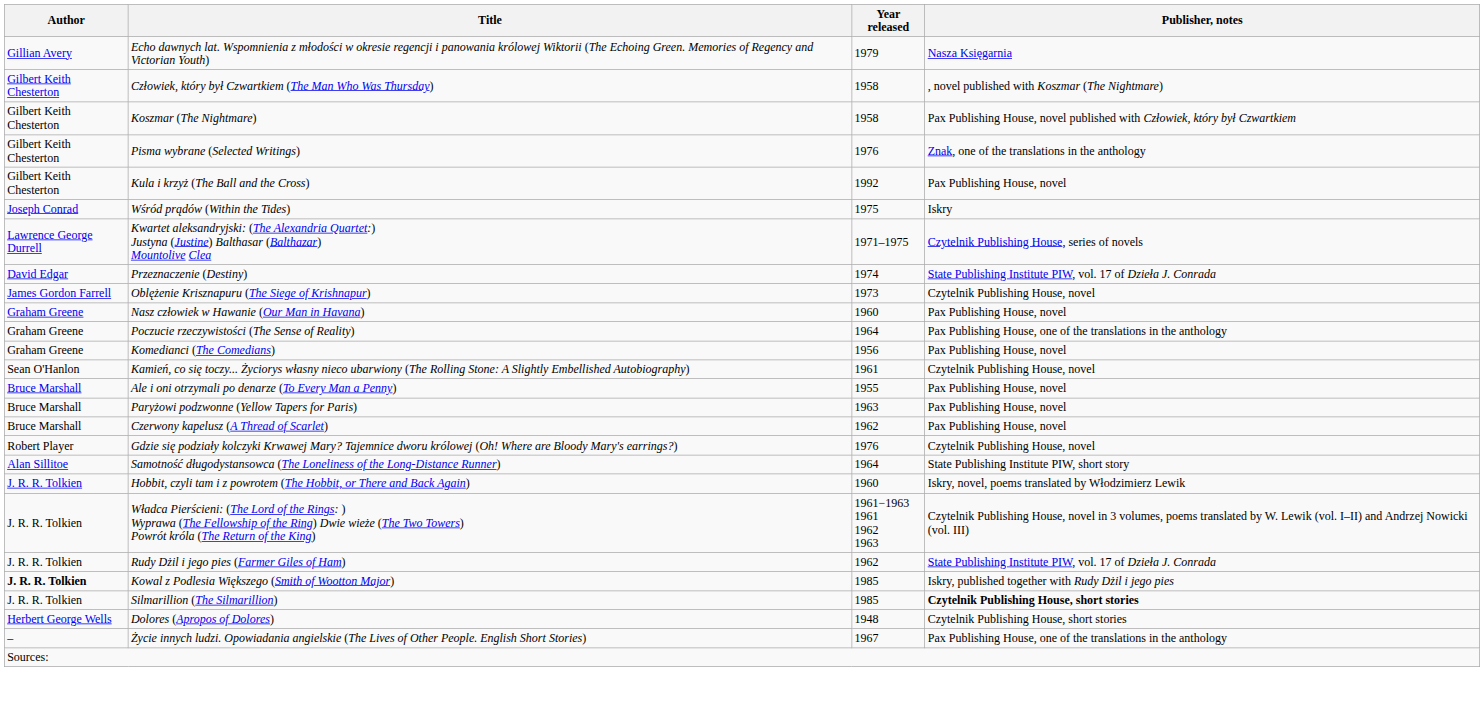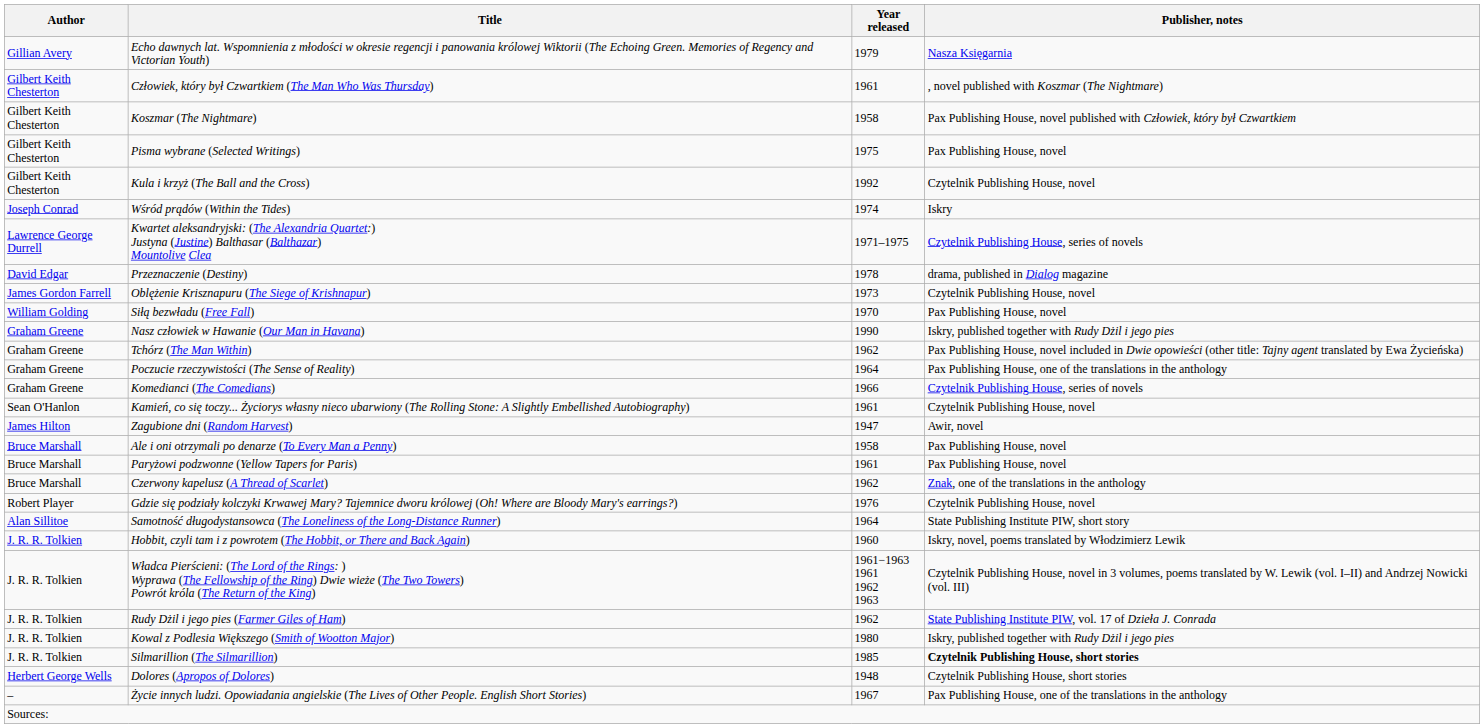(867, 85) 1958 -> (867, 85) 1961
(867, 150) 1976 -> (867, 150) 1975
(1037, 150) Znak, one of the translations in the anthology -> (997, 150) Pax Publishing House, novel
(997, 183) Pax Publishing House, novel -> (1011, 183) Czytelnik Publishing House, novel
(867, 209) 1975 -> (867, 209) 1974
(867, 274) 1974 -> (867, 274) 1978
(1072, 274) State Publishing Institute PIW, vol. 17 of Dzieła J. Conrada -> (1018, 274) drama, published in Dialog magazine
+ row: (193, 312)
(867, 312) 1960 -> (867, 331) 1990
(997, 312) Pax Publishing House, novel -> (1051, 331) Iskry, published together with Rudy Dżil i jego pies
+ row: (191, 350)
(867, 350) 1956 -> (867, 388) 1966
(997, 350) Pax Publishing House, novel -> (1035, 388) Czytelnik Publishing House, series of novels
+ row: (212, 426)
(867, 388) 1955 -> (867, 445) 1958
(867, 407) 1963 -> (867, 464) 1961
(997, 426) Pax Publishing House, novel -> (1037, 483) Znak, one of the translations in the anthology
(47, 581) bold -> (45, 638) normal
(867, 581) 1985 -> (867, 638) 1980
